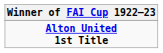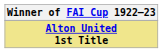(81, 34) no background -> (81, 34) khaki background
